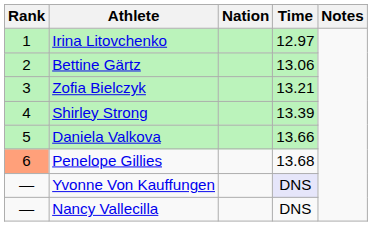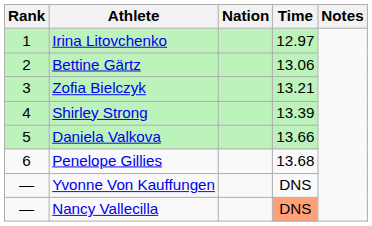(27, 161) lightsalmon background -> (27, 161) no background
(295, 185) lavender background -> (295, 185) no background
(295, 209) no background -> (295, 209) lightsalmon background
